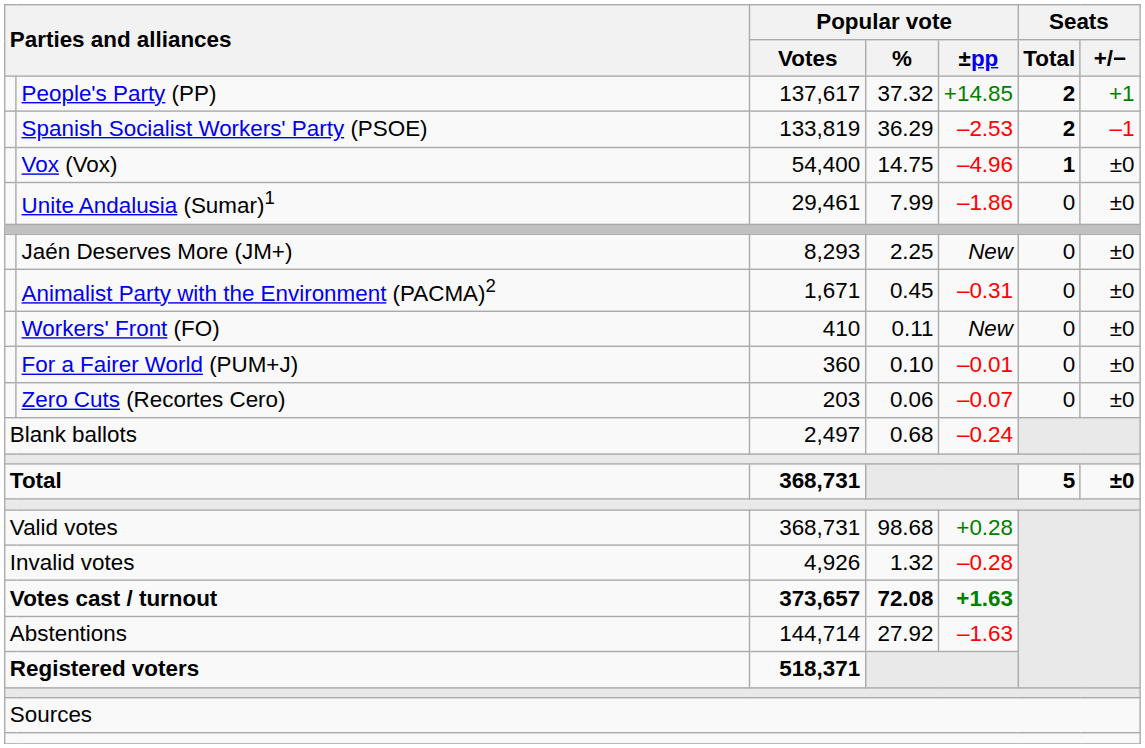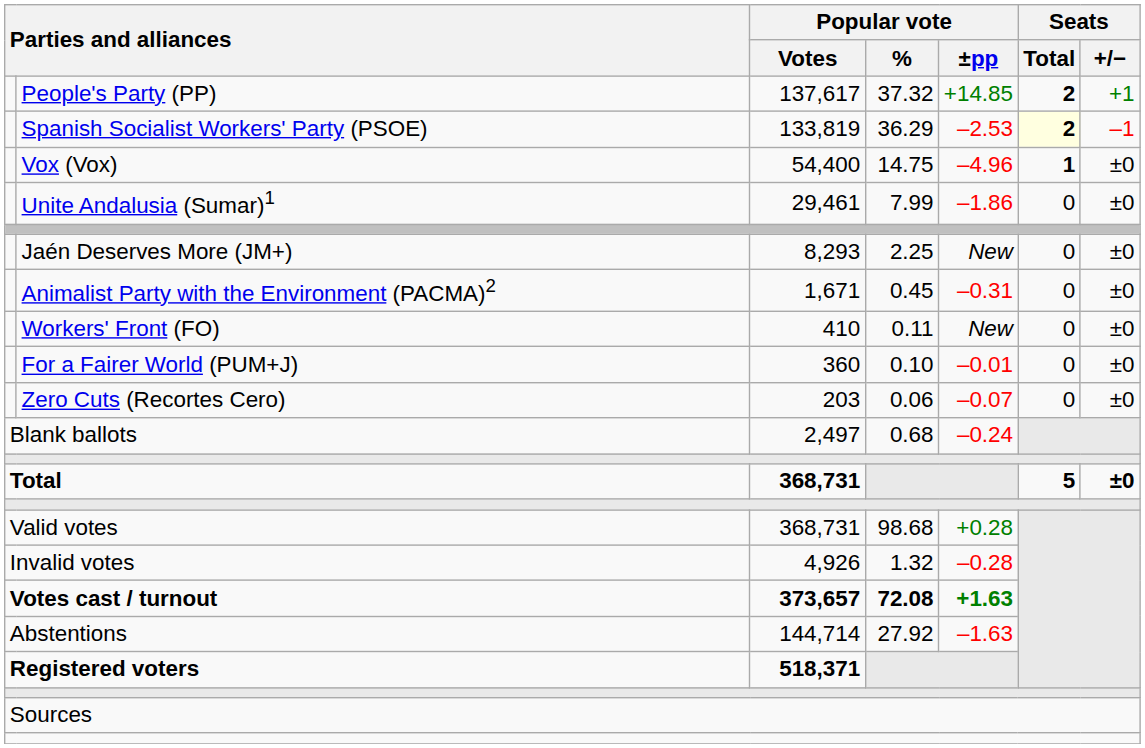(1069, 128) no background -> (1069, 128) lightyellow background
